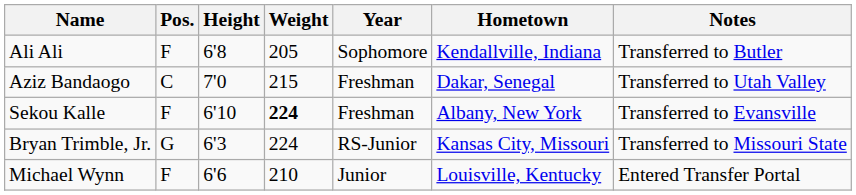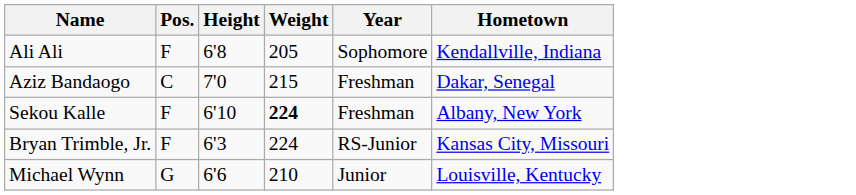- column: (732, 19)
(167, 143) G -> (166, 143) F
(166, 174) F -> (167, 174) G
